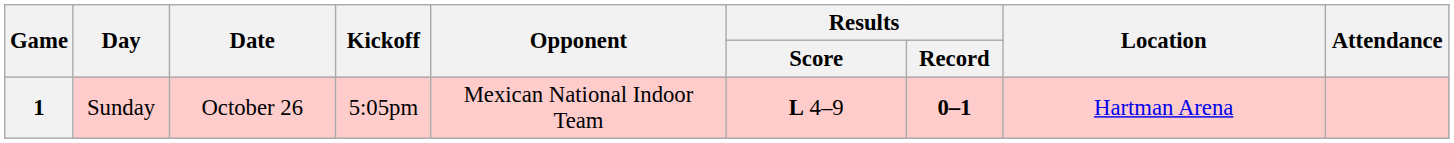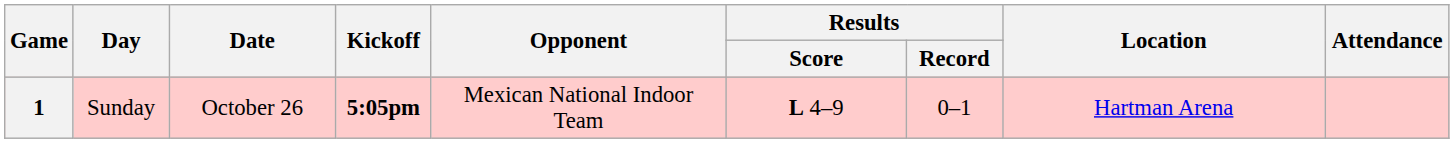(383, 107) normal -> (383, 107) bold
(954, 107) bold -> (954, 107) normal
